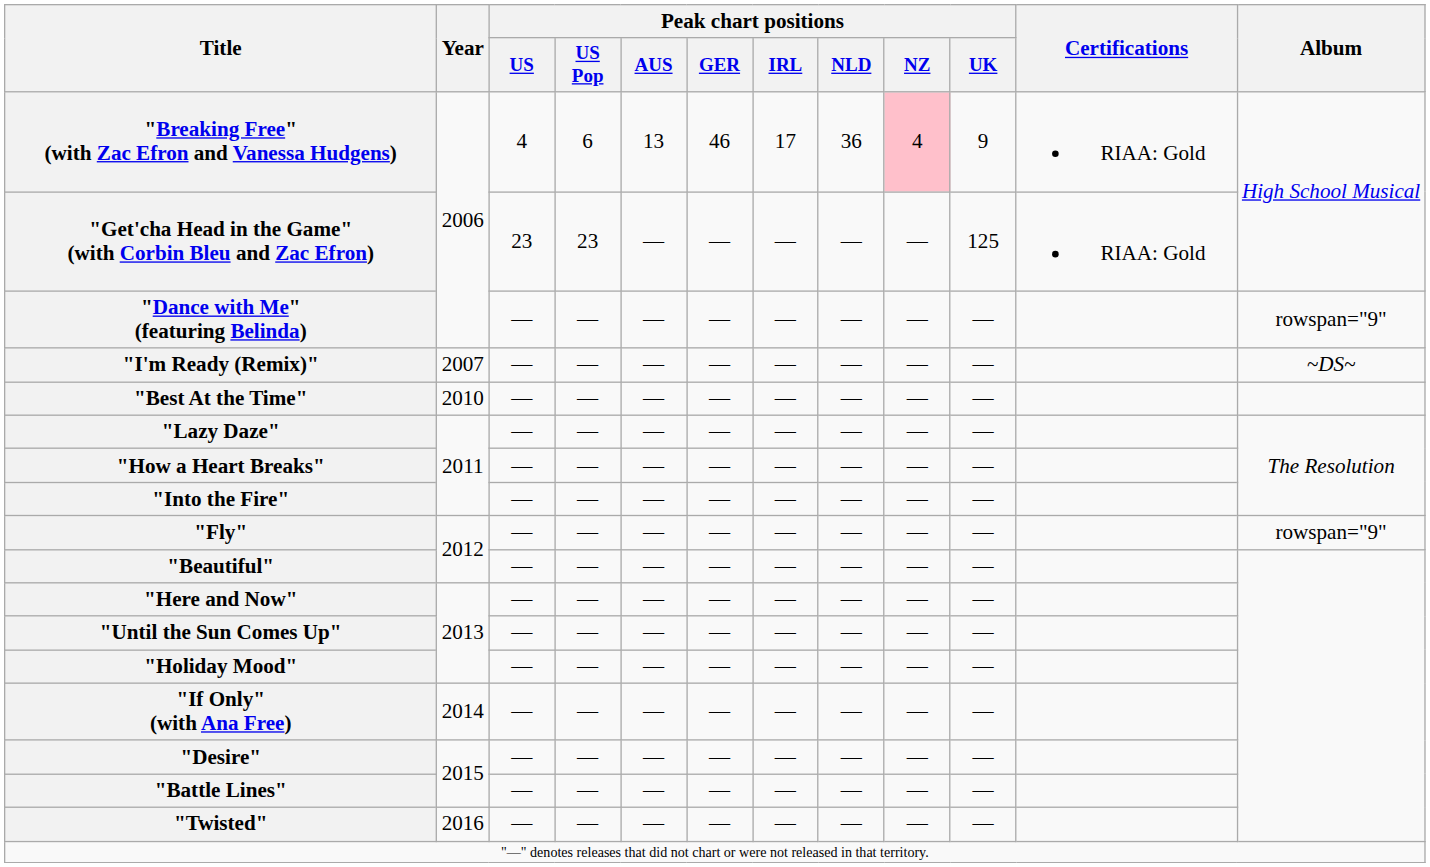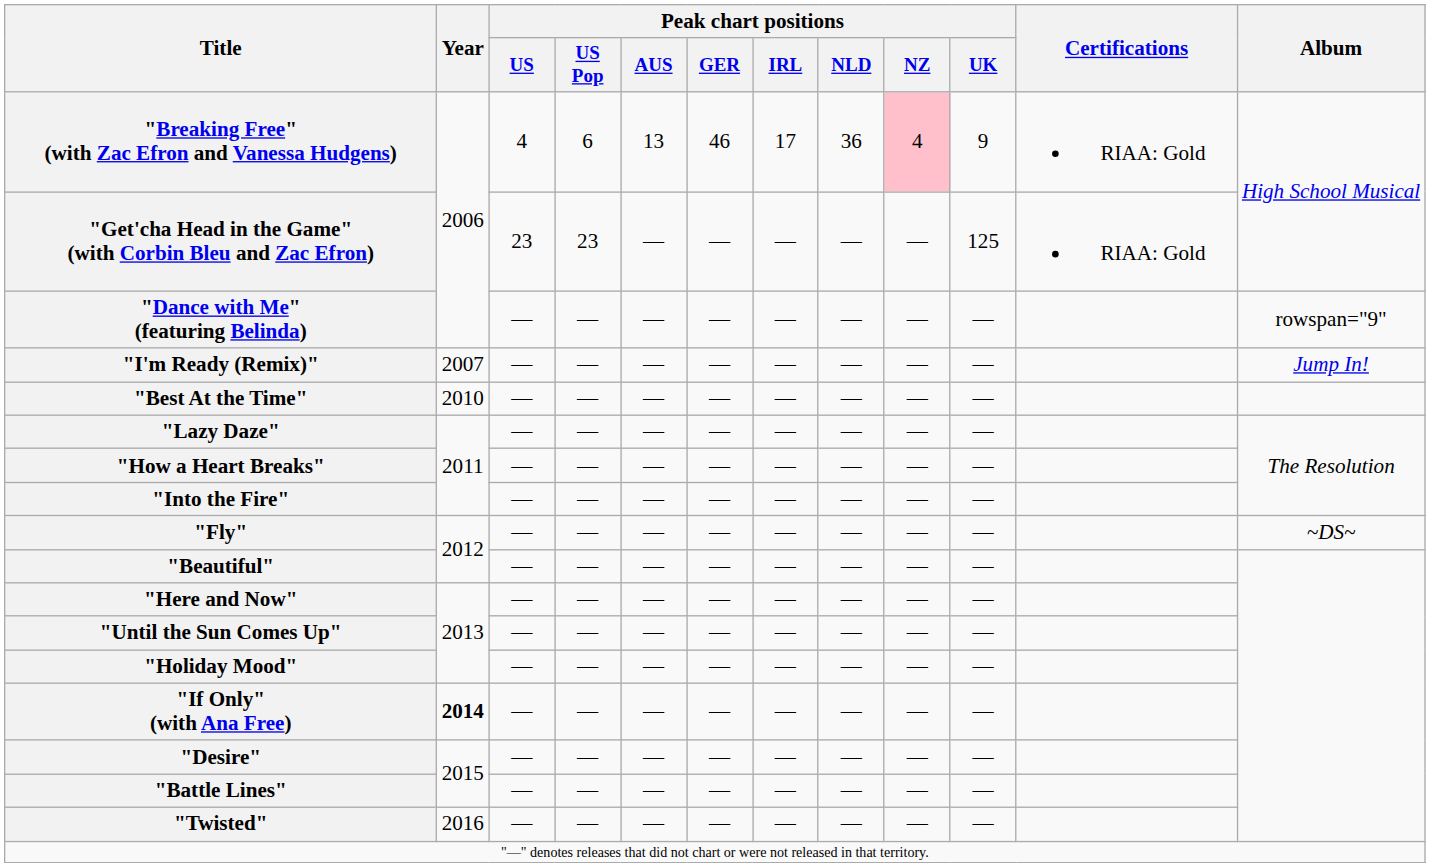(1331, 364) ~DS~ -> (1331, 364) Jump In!
(1331, 532) rowspan="9" -> (1331, 532) ~DS~
(463, 711) normal -> (463, 711) bold
